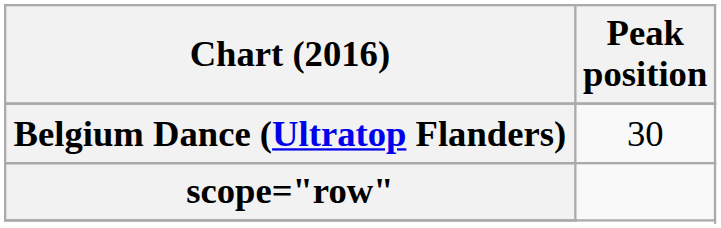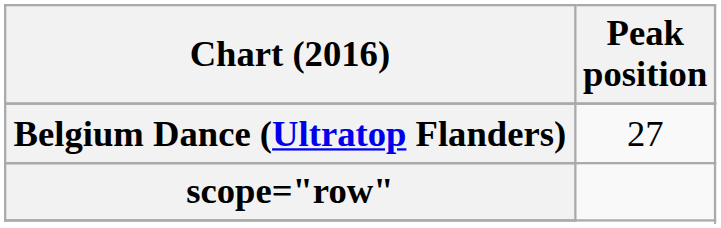(645, 132) 30 -> (645, 132) 27
